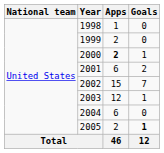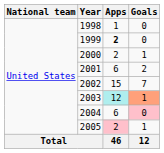(116, 40) normal -> (116, 40) bold
(116, 55) bold -> (116, 55) normal
(116, 98) no background -> (116, 98) paleturquoise background
(144, 98) no background -> (144, 98) lightsalmon background
(144, 112) no background -> (144, 112) pink background
(116, 127) no background -> (116, 127) pink background
(144, 127) bold -> (144, 127) normal
